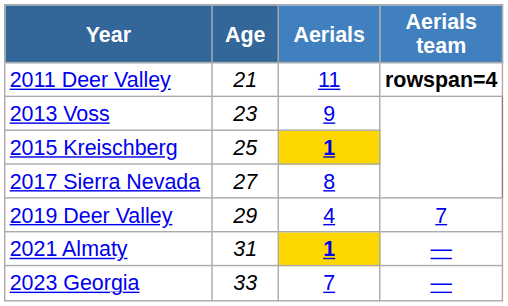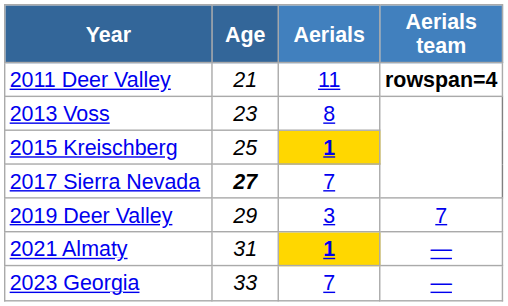(329, 114) 9 -> (329, 114) 8
(245, 182) normal -> (245, 182) bold
(329, 182) 8 -> (329, 182) 7
(329, 215) 4 -> (329, 215) 3
